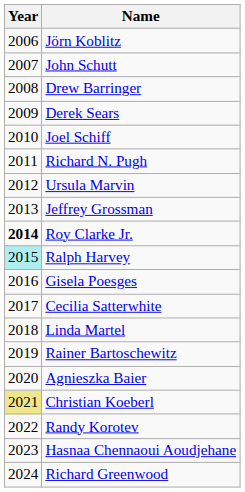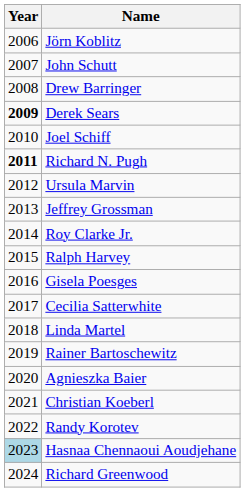(23, 112) normal -> (23, 112) bold
(23, 161) normal -> (23, 161) bold
(23, 233) bold -> (23, 233) normal
(23, 257) paleturquoise background -> (23, 257) no background
(23, 402) khaki background -> (23, 402) no background
(23, 450) no background -> (23, 450) lightblue background
